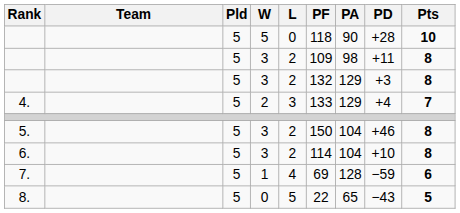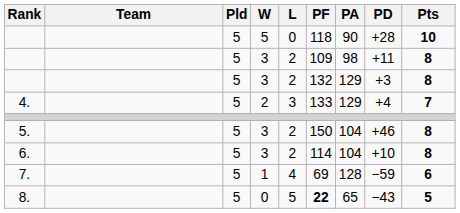(321, 197) normal -> (321, 197) bold
